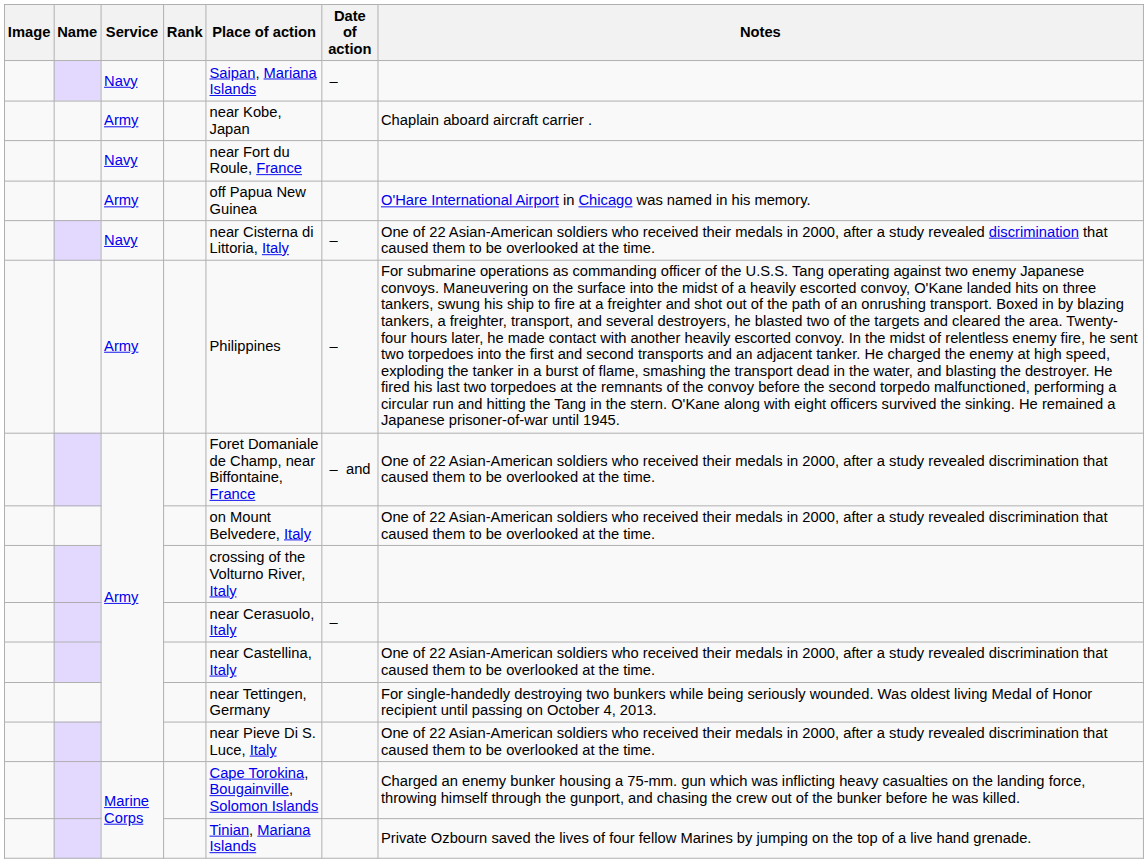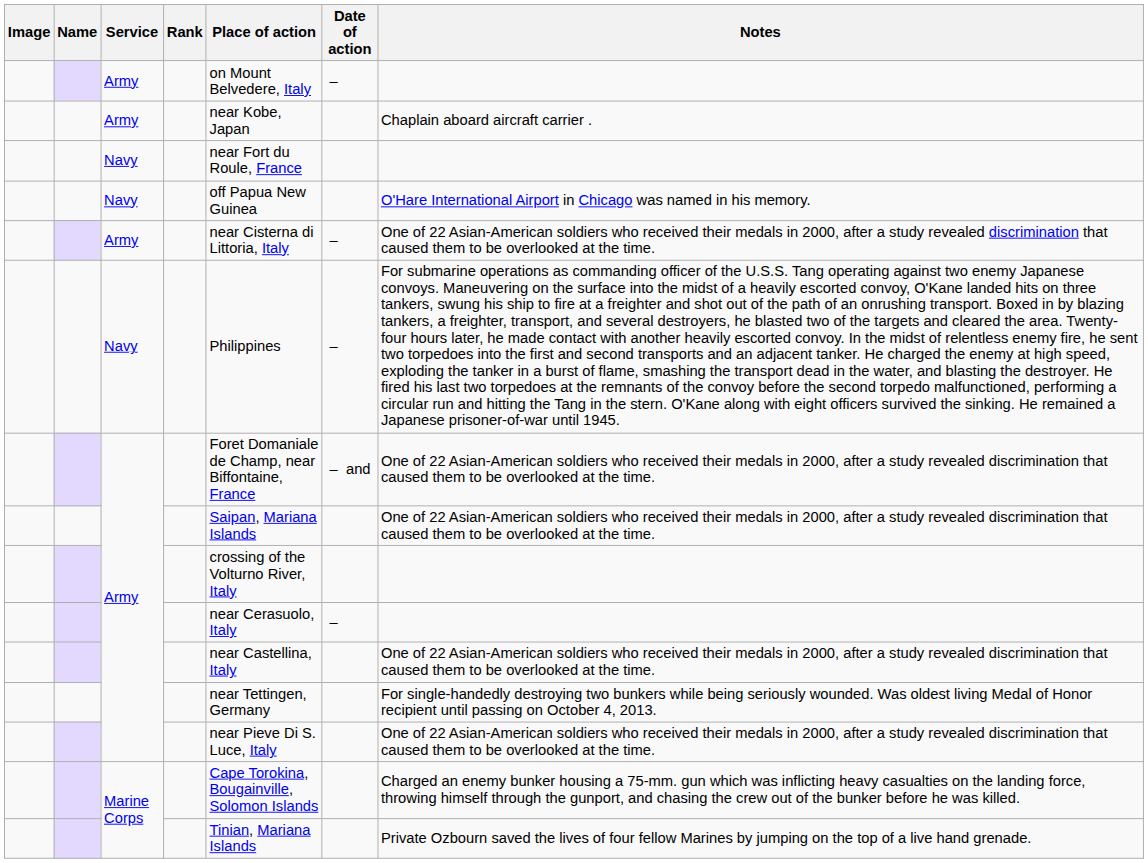(121, 80) Navy -> (121, 80) Army
(263, 80) Saipan, Mariana Islands -> (260, 80) on Mount Belvedere, Italy
(121, 200) Army -> (121, 200) Navy
(121, 240) Navy -> (121, 240) Army
(121, 346) Army -> (121, 346) Navy
(260, 525) on Mount Belvedere, Italy -> (263, 525) Saipan, Mariana Islands
